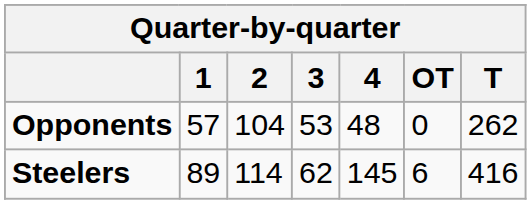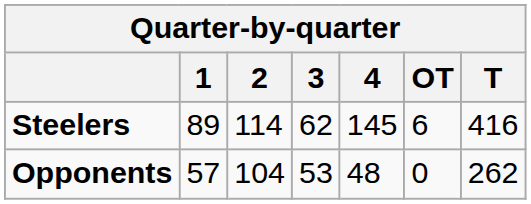rows swapped: (71, 173) <-> (92, 125)
